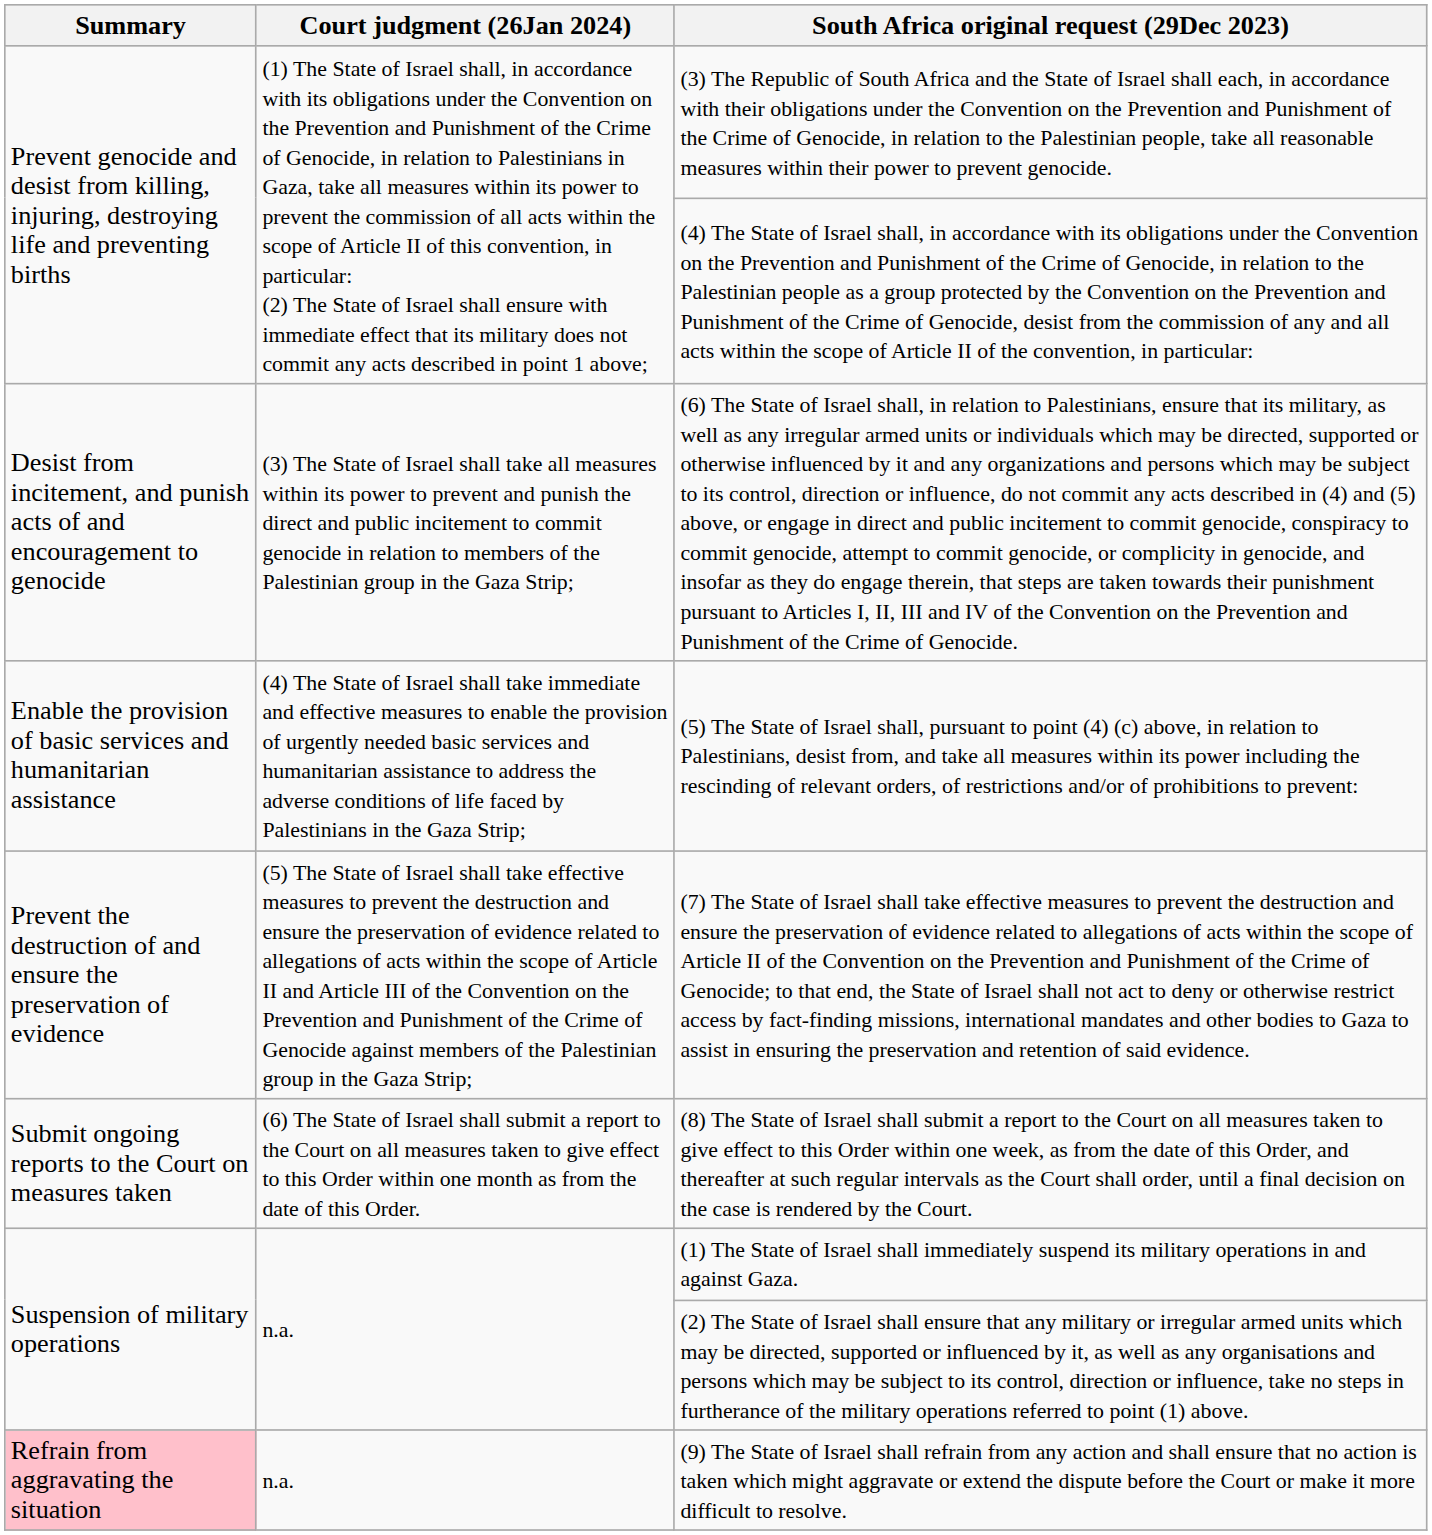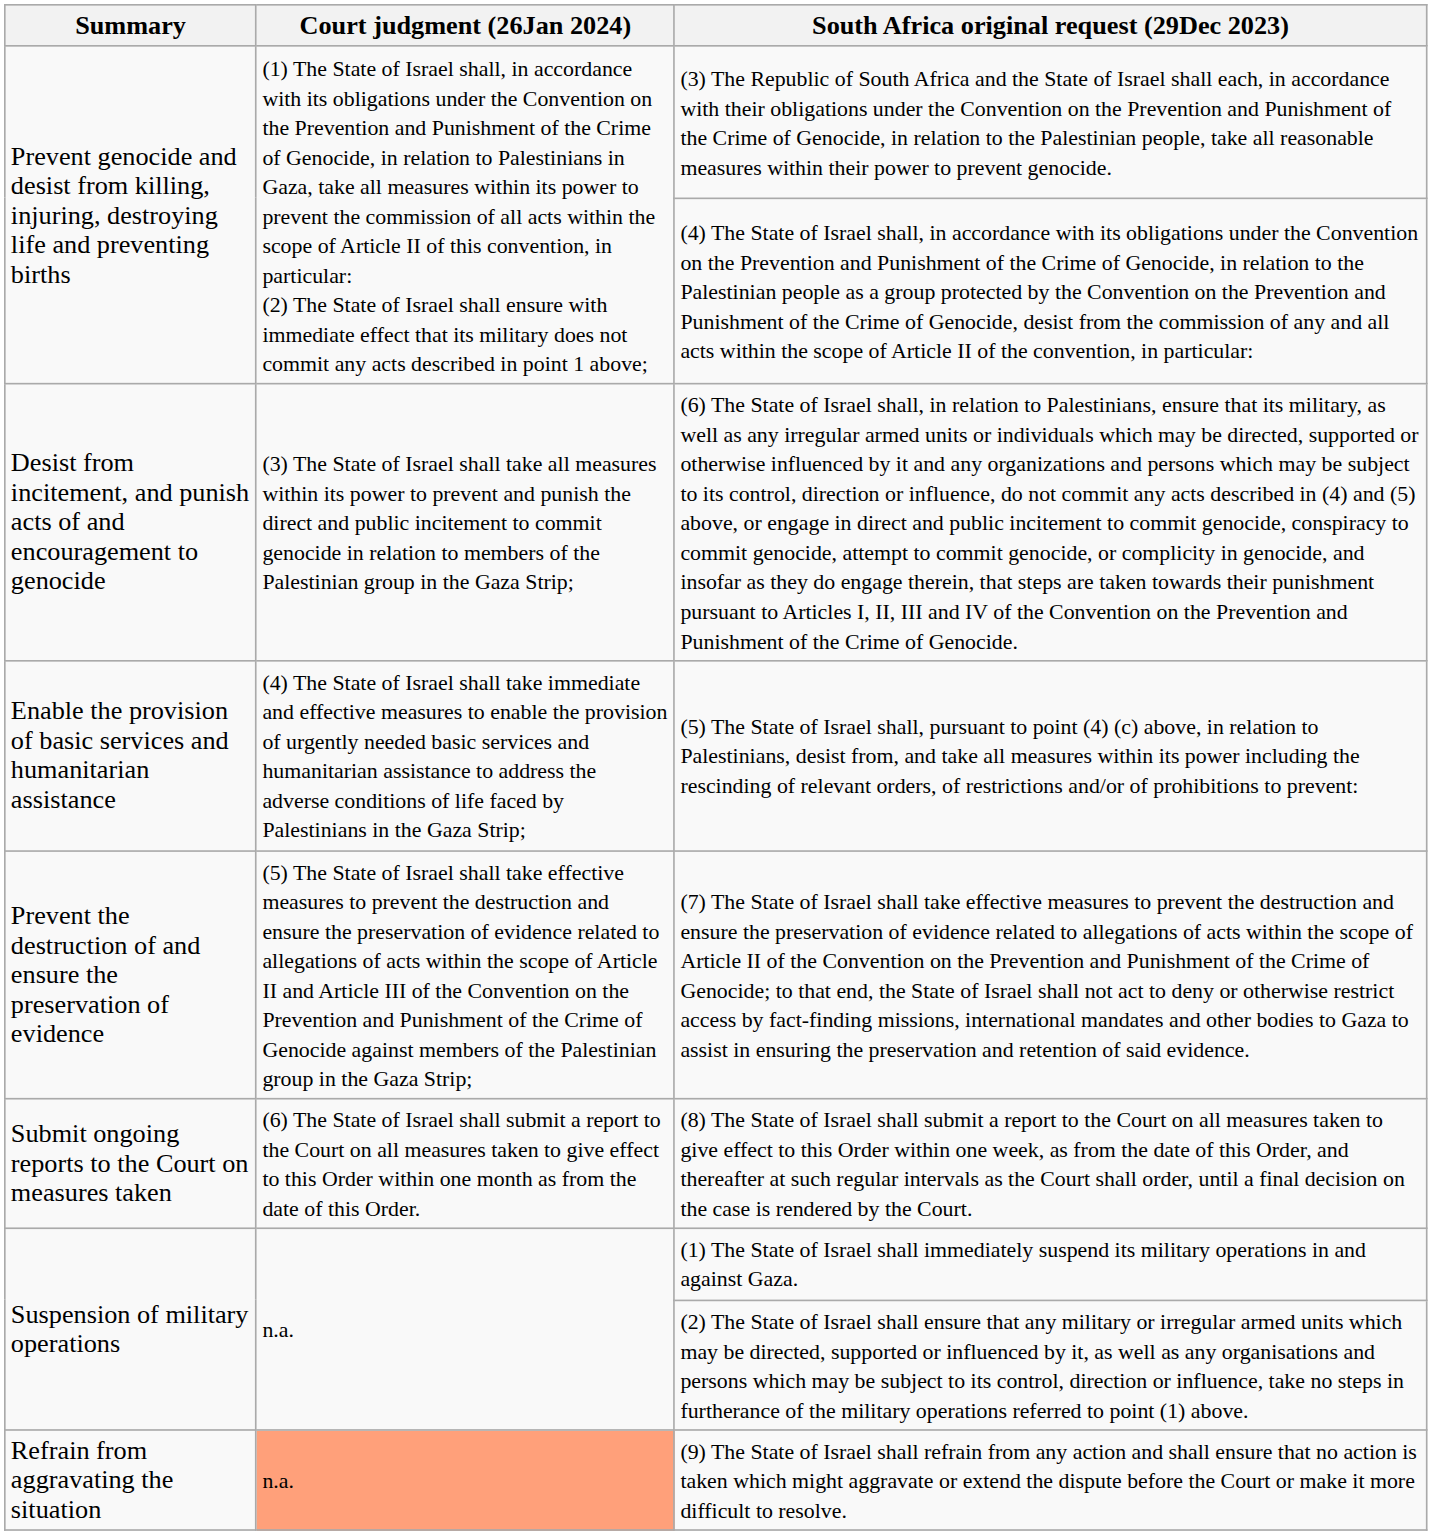(92, 1479) pink background -> (92, 1479) no background
(278, 1481) no background -> (278, 1481) lightsalmon background
